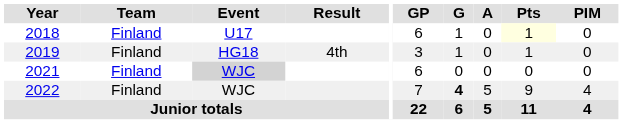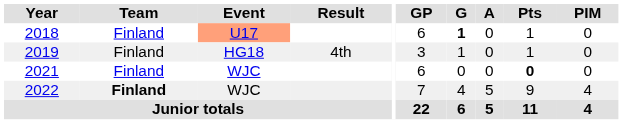(238, 32) no background -> (244, 32) lightsalmon background
(459, 32) normal -> (461, 32) bold
(529, 32) lightyellow background -> (530, 32) no background
(238, 71) lightgrey background -> (244, 71) no background
(529, 71) normal -> (530, 71) bold
(136, 90) normal -> (139, 90) bold
(459, 90) bold -> (461, 90) normal
